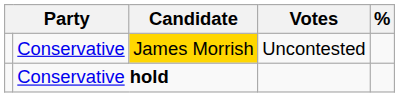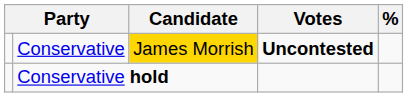(314, 48) normal -> (318, 48) bold
